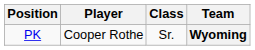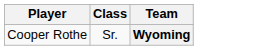- column: (33, 14)
